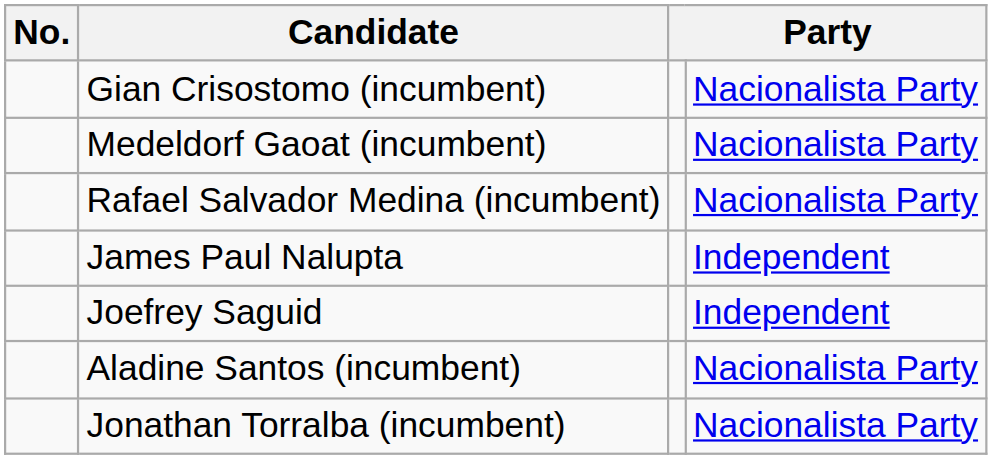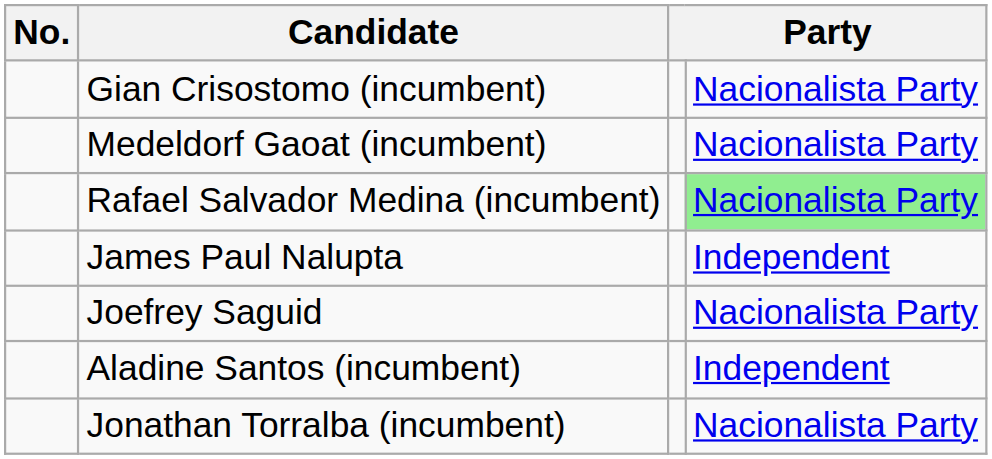(836, 200) no background -> (836, 200) lightgreen background
(791, 312) Independent -> (836, 312) Nacionalista Party
(836, 369) Nacionalista Party -> (791, 369) Independent
